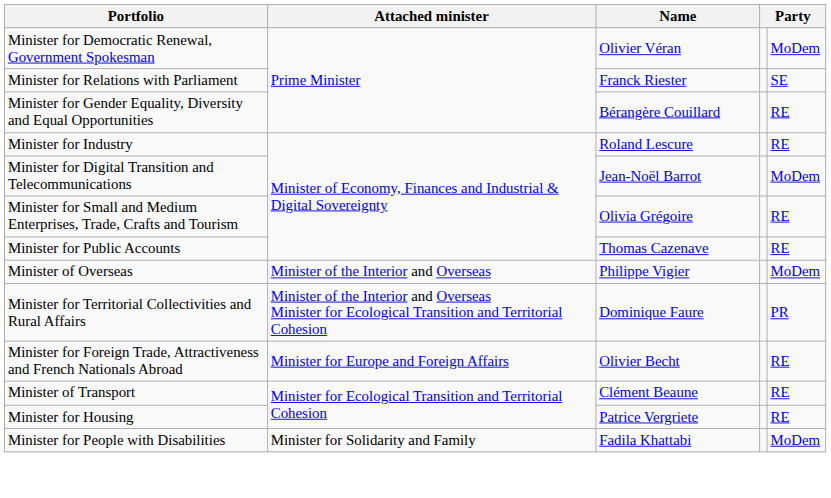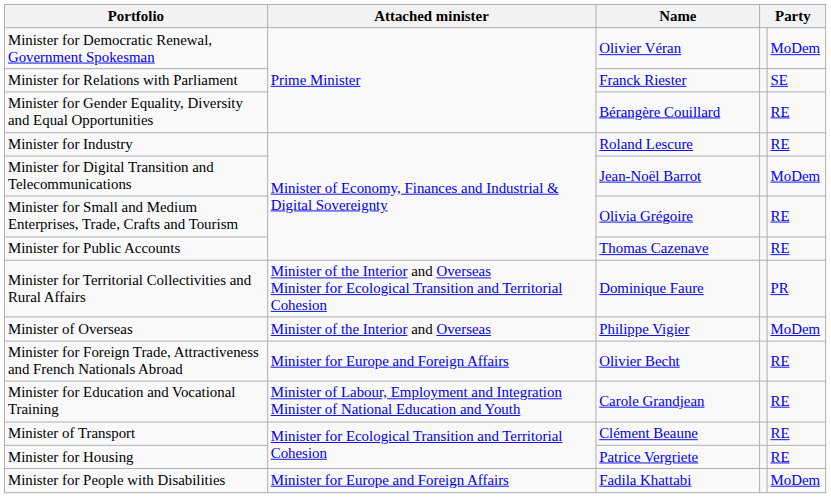rows swapped: (130, 312) <-> (70, 272)
+ row: (122, 401)
(373, 440) Minister for Solidarity and Family -> (390, 480) Minister for Europe and Foreign Affairs
